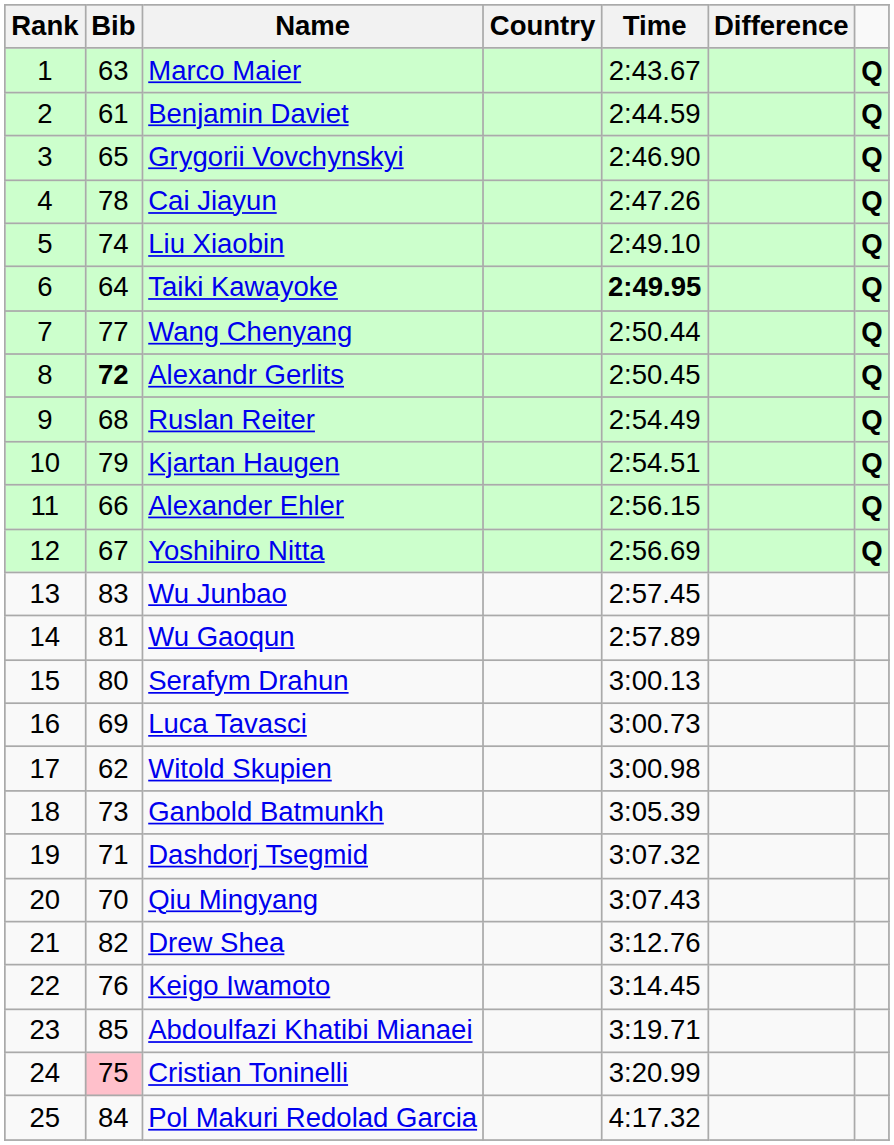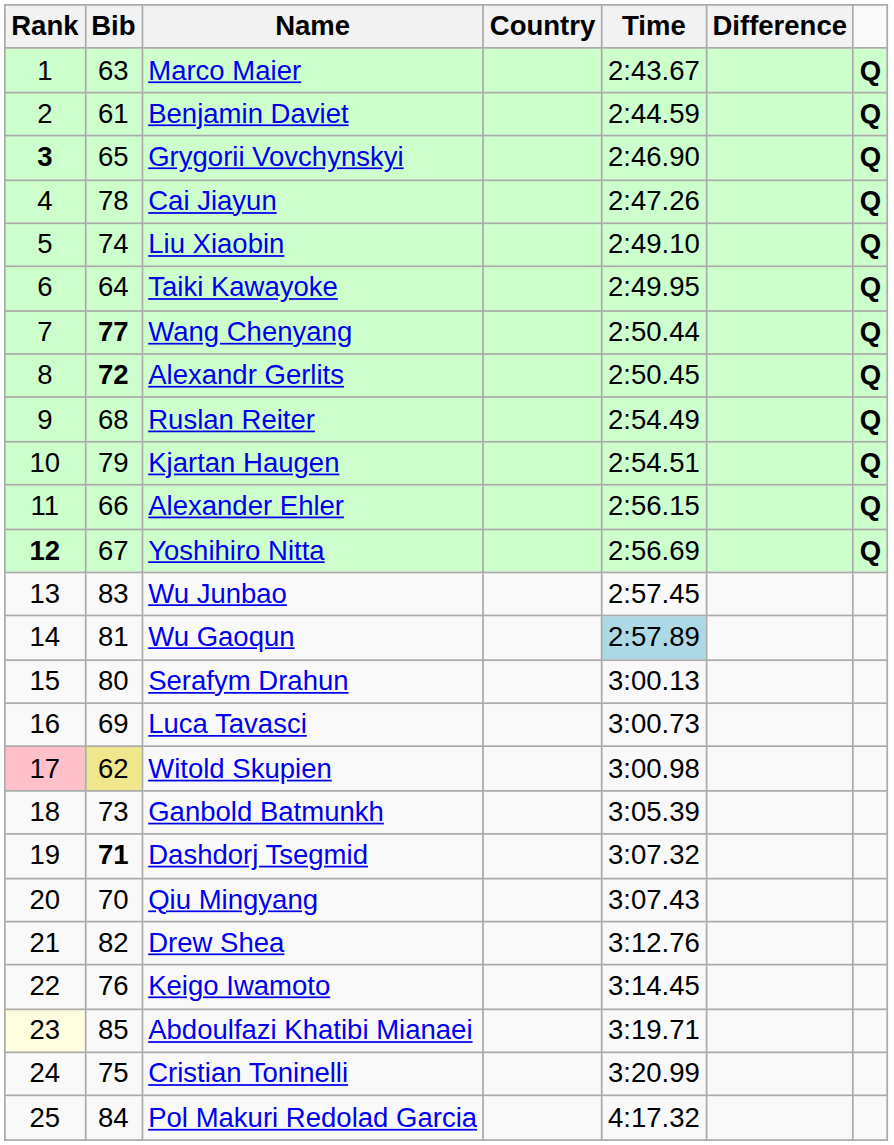(45, 157) normal -> (45, 157) bold
(655, 288) bold -> (654, 288) normal
(113, 331) normal -> (113, 331) bold
(45, 550) normal -> (45, 550) bold
(655, 637) no background -> (654, 637) lightblue background
(45, 768) no background -> (45, 768) pink background
(113, 768) no background -> (113, 768) khaki background
(113, 855) normal -> (113, 855) bold
(45, 1030) no background -> (45, 1030) lightyellow background
(113, 1073) pink background -> (113, 1073) no background
